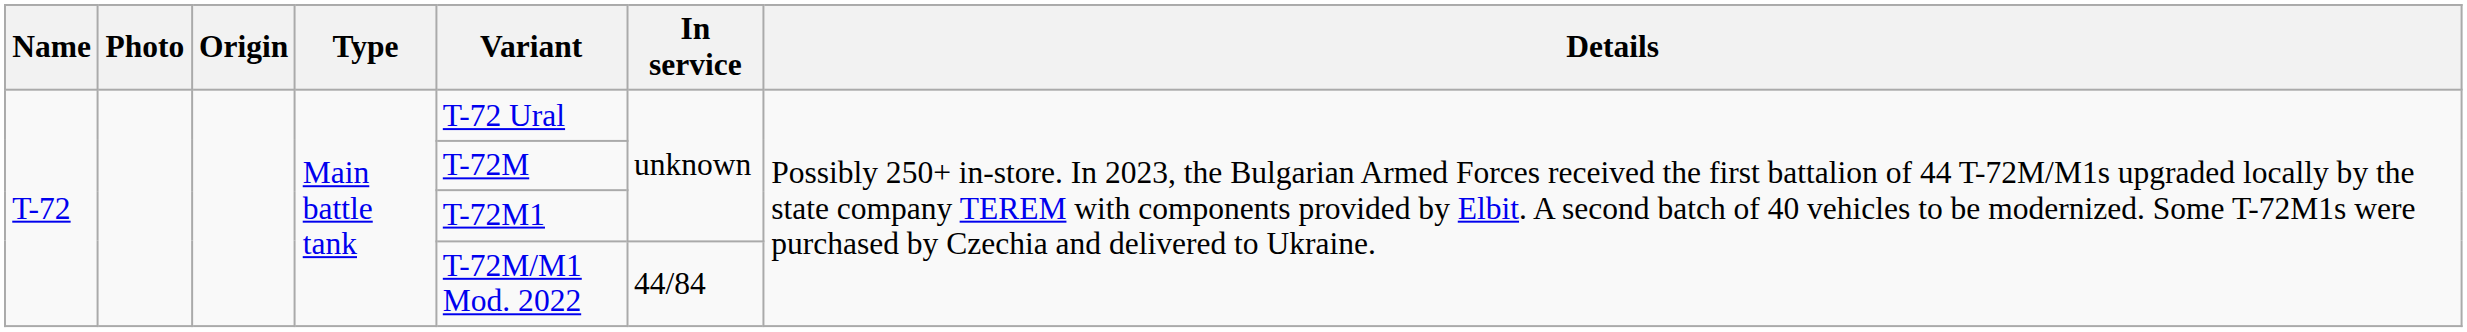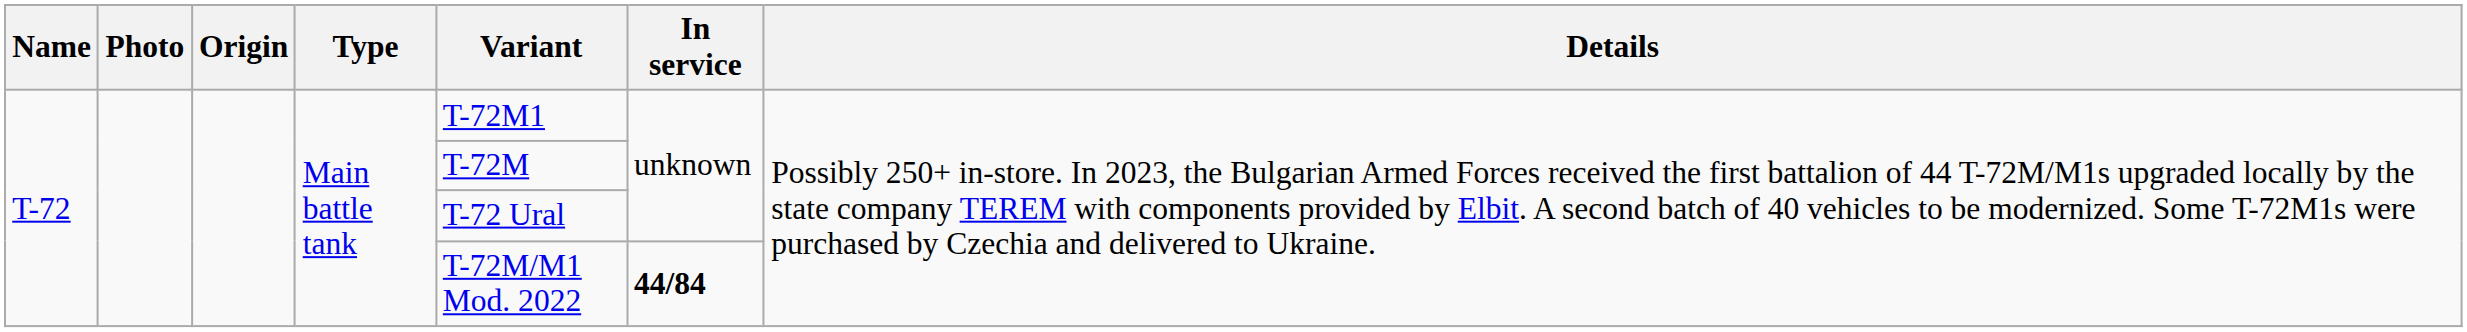(504, 114) T-72 Ural -> (494, 114) T-72M1
(494, 214) T-72M1 -> (504, 214) T-72 Ural
(670, 282) normal -> (670, 282) bold
